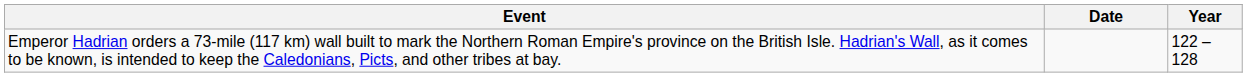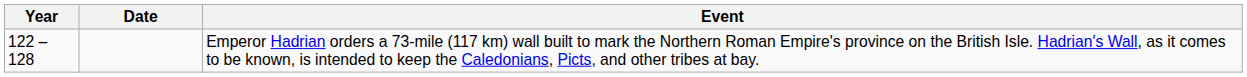columns swapped: (1205, 16) <-> (524, 16)
